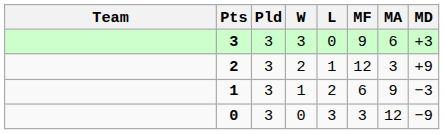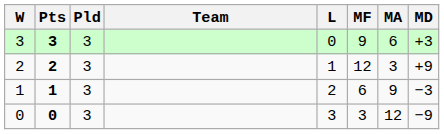columns swapped: (111, 17) <-> (301, 17)
